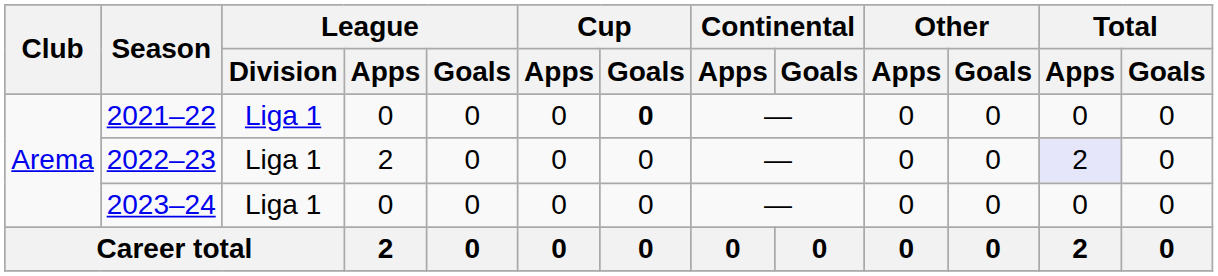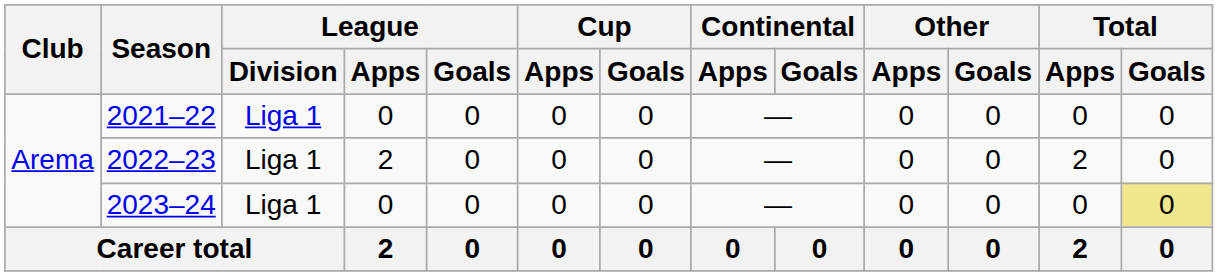(646, 115) bold -> (646, 115) normal
(1080, 159) lavender background -> (1080, 159) no background
(1167, 204) no background -> (1167, 204) khaki background
